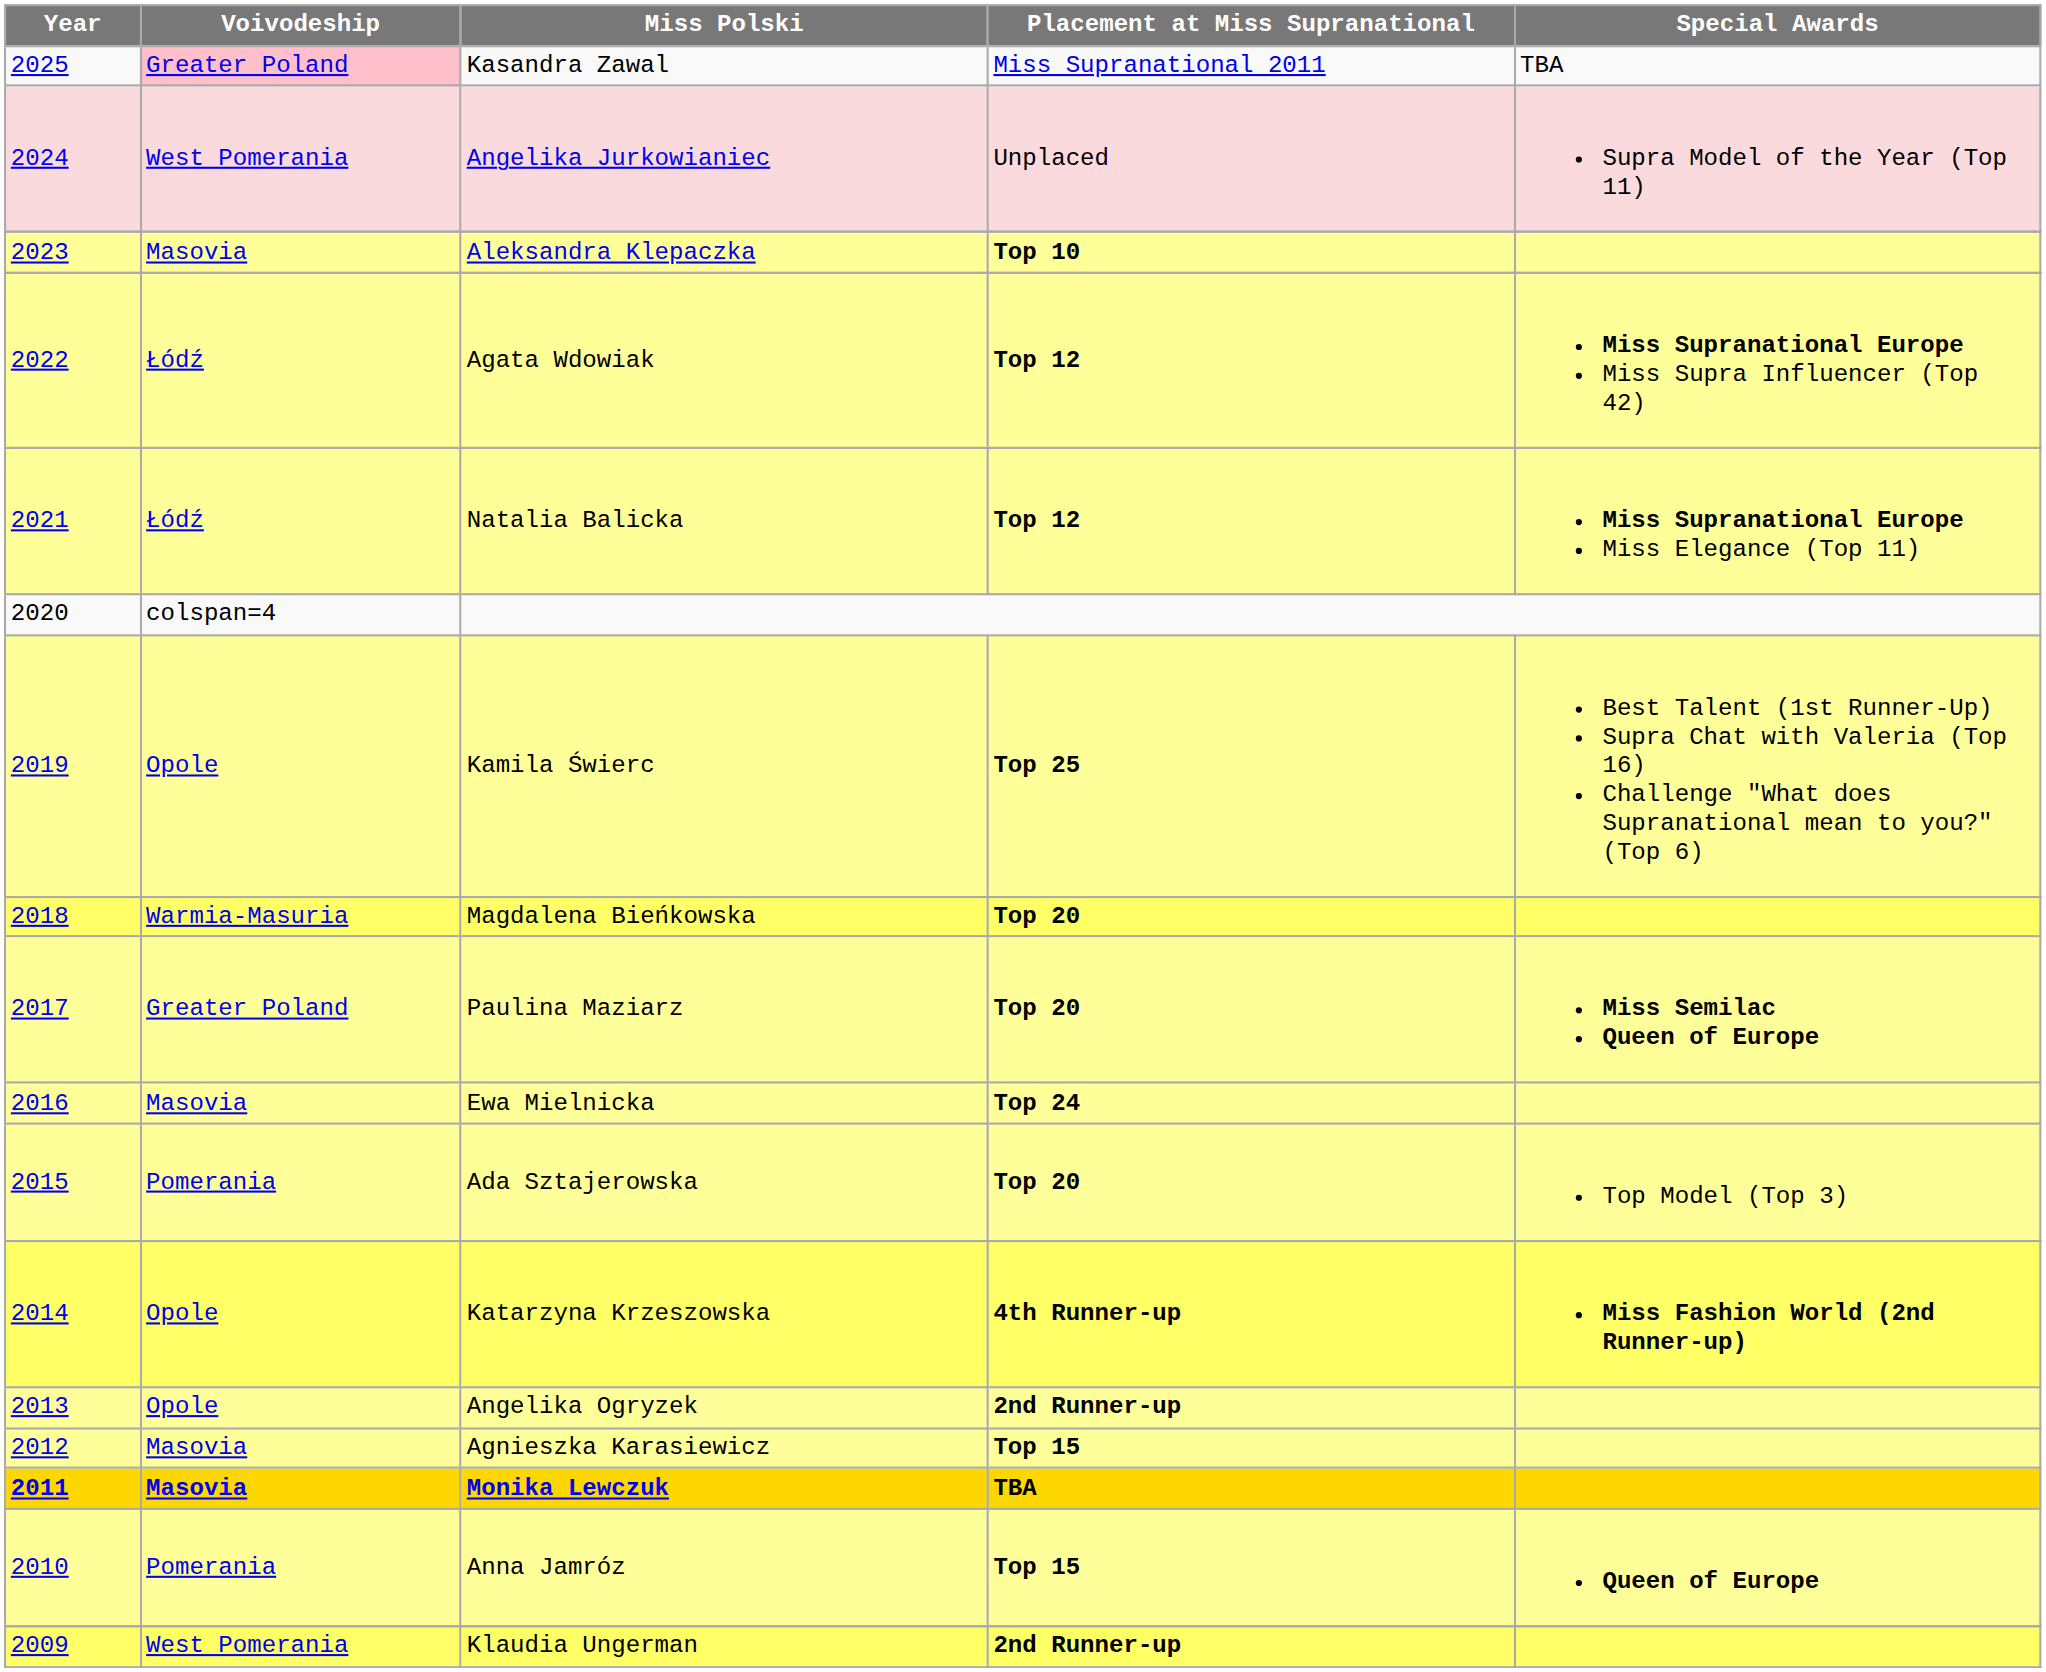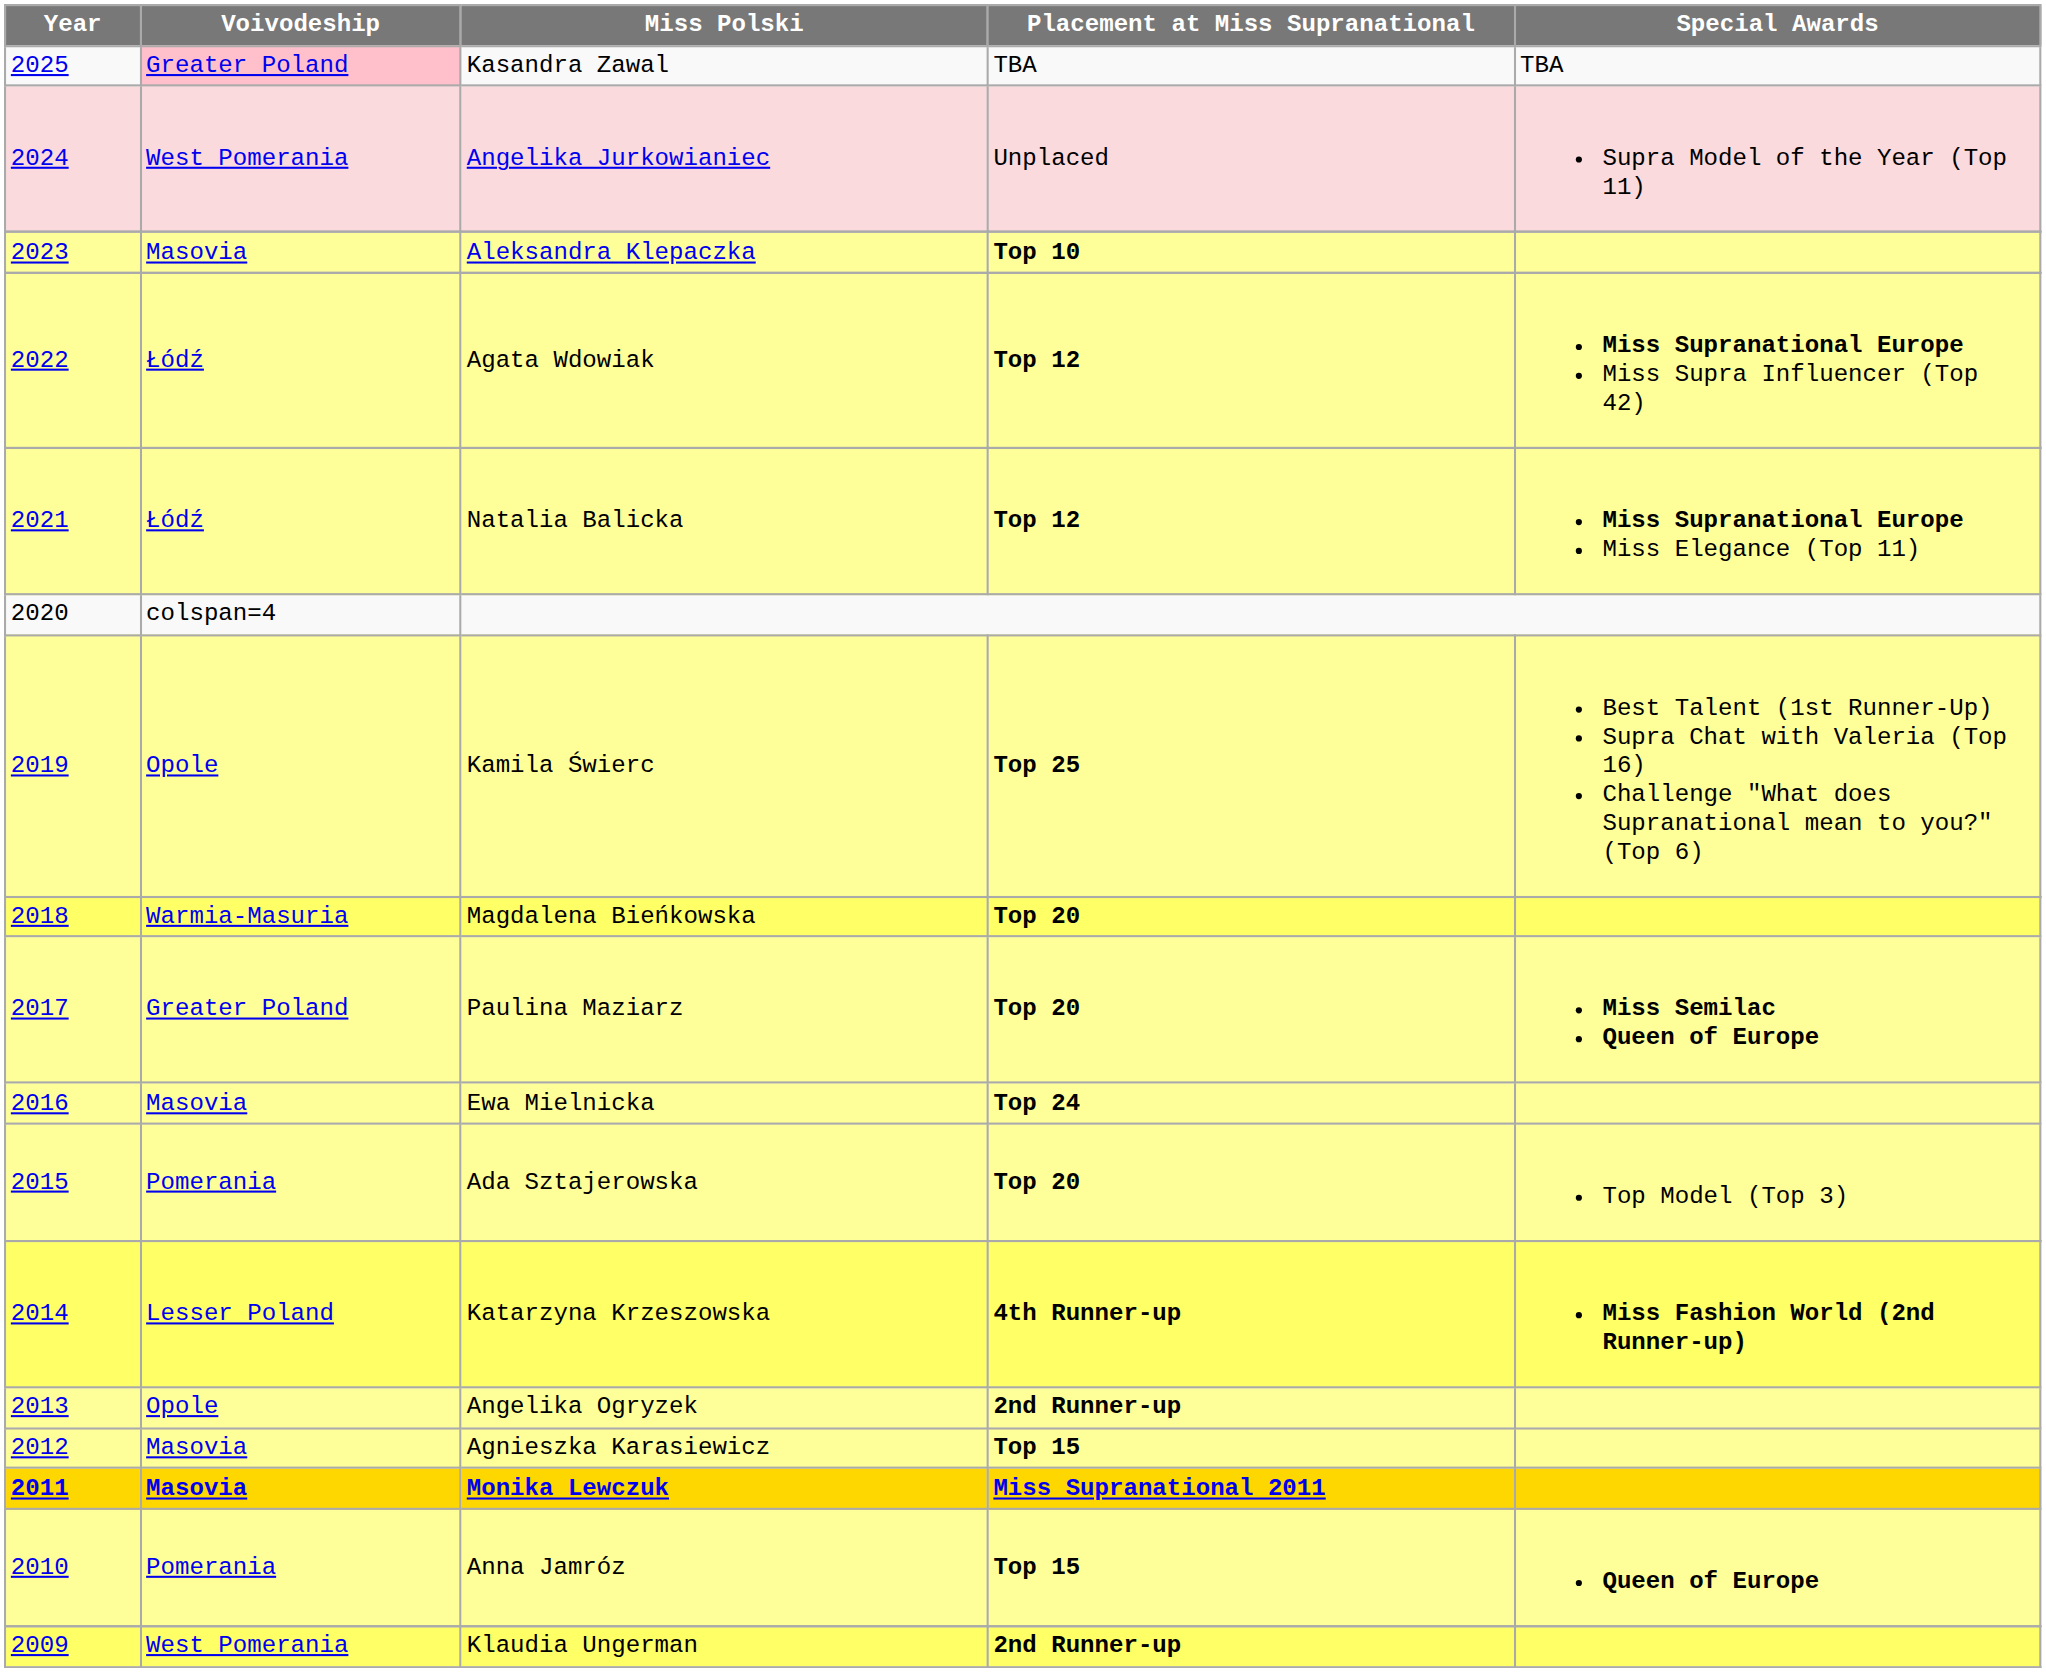(1160, 65) Miss Supranational 2011 -> (1015, 65) TBA
(182, 1314) Opole -> (240, 1314) Lesser Poland
(1015, 1489) TBA -> (1160, 1489) Miss Supranational 2011
